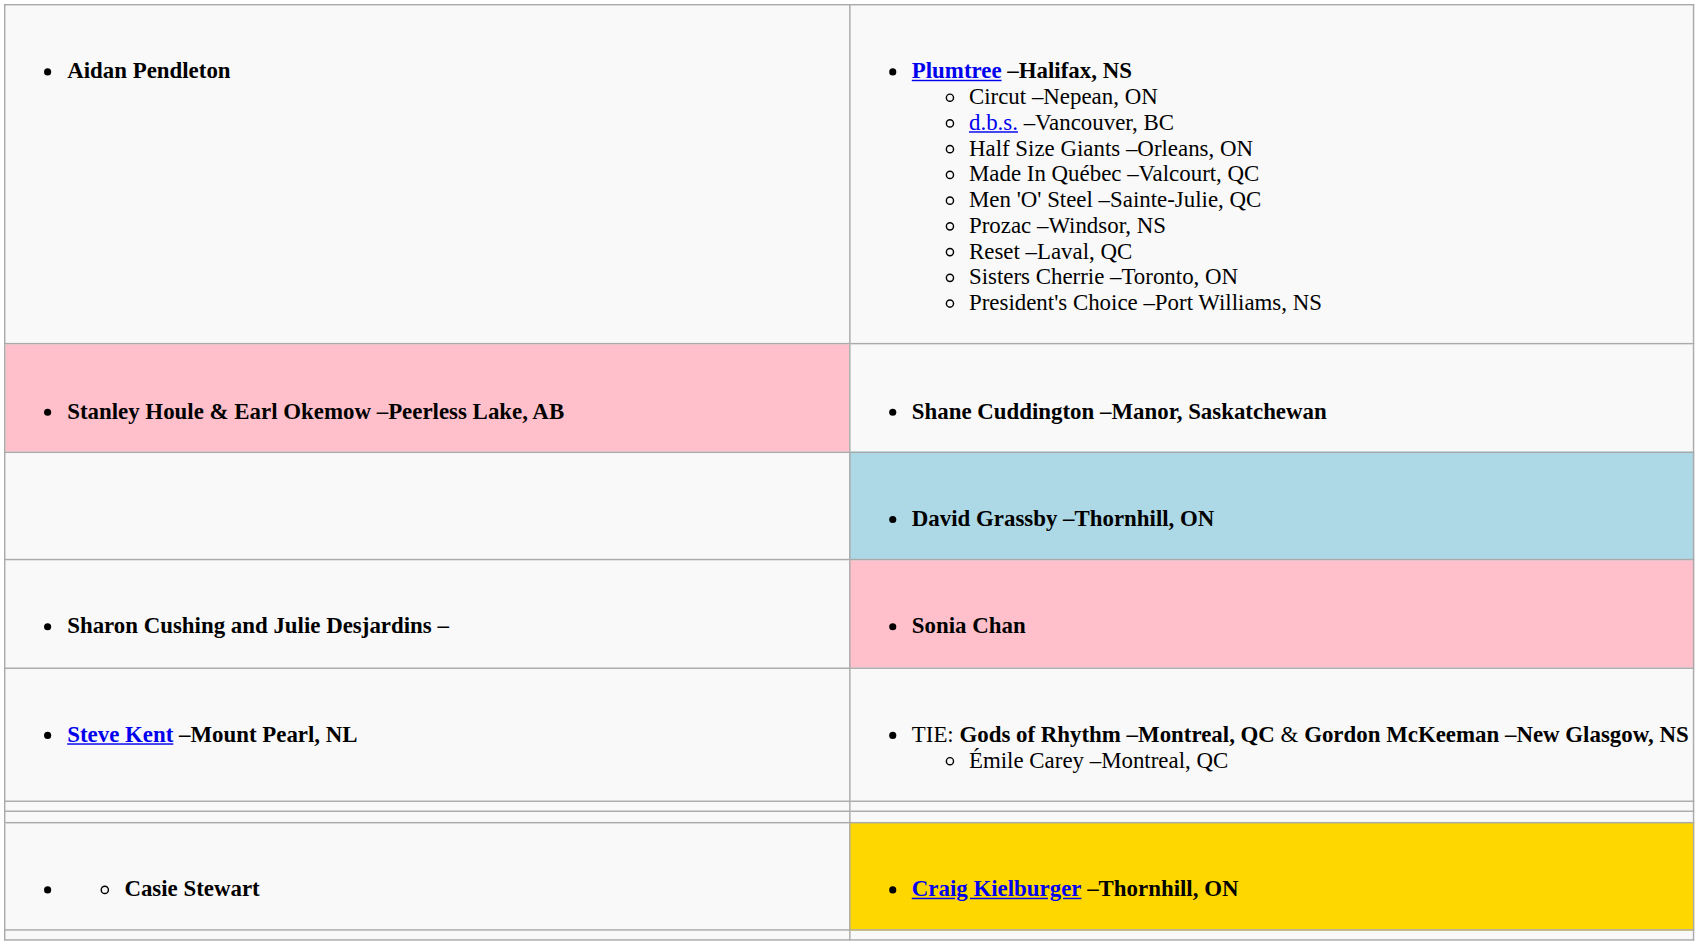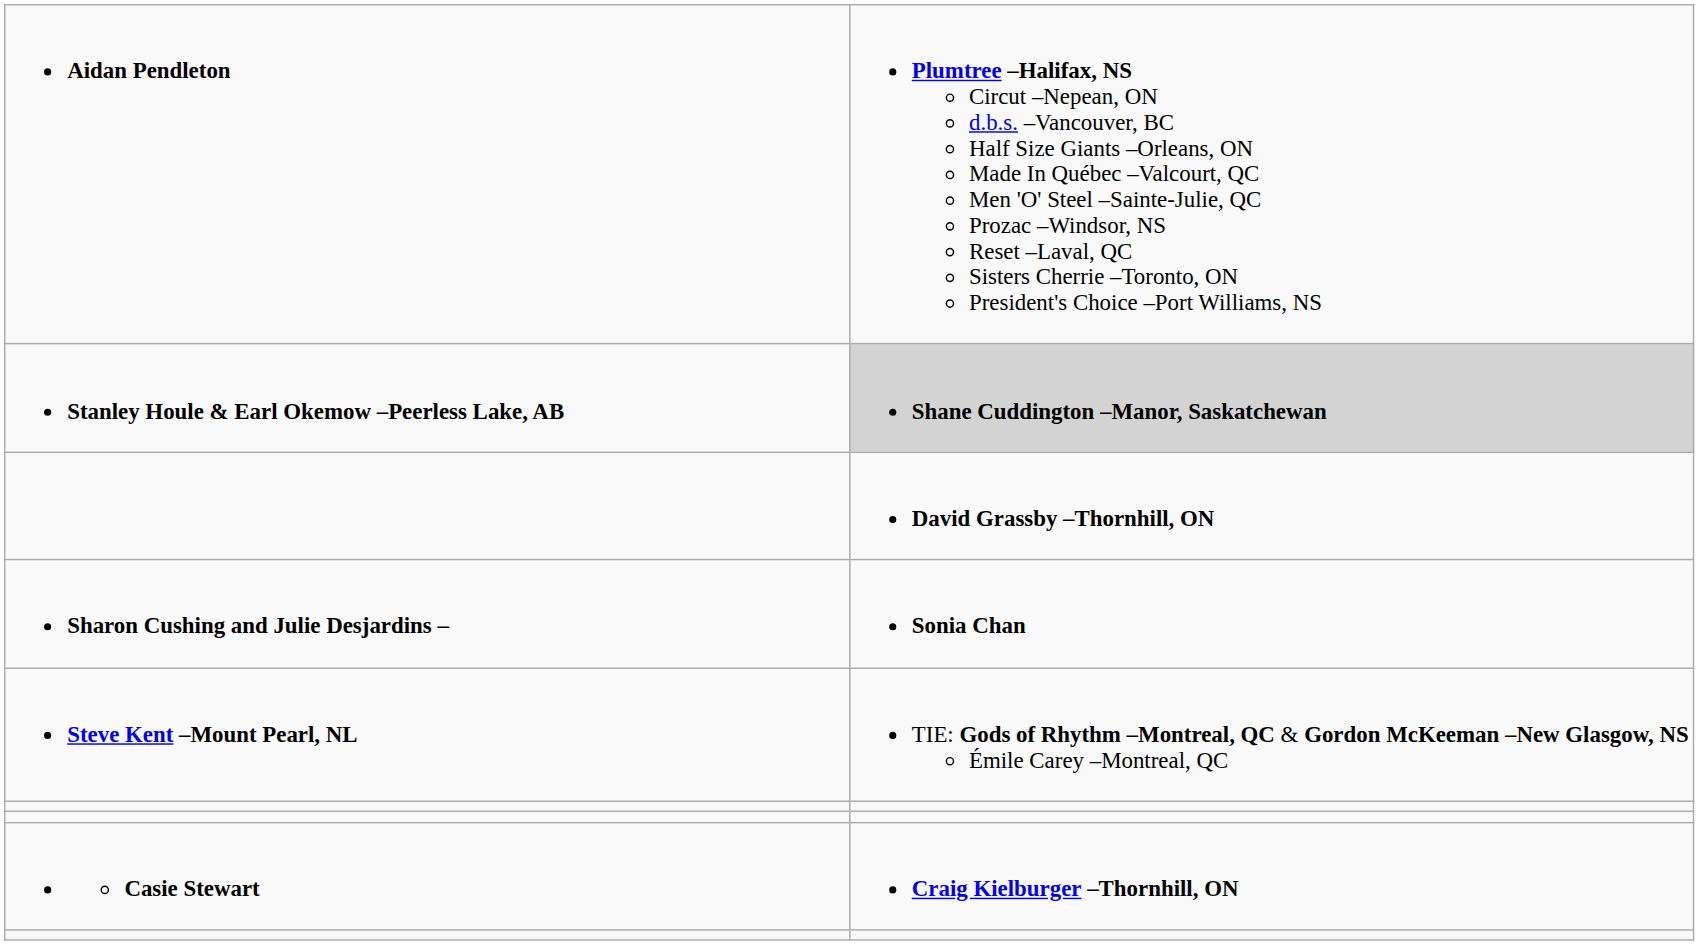(427, 411) pink background -> (427, 411) no background
(1272, 411) no background -> (1272, 411) lightgrey background
(1272, 519) lightblue background -> (1272, 519) no background
(1272, 626) pink background -> (1272, 626) no background
(1272, 889) gold background -> (1272, 889) no background
